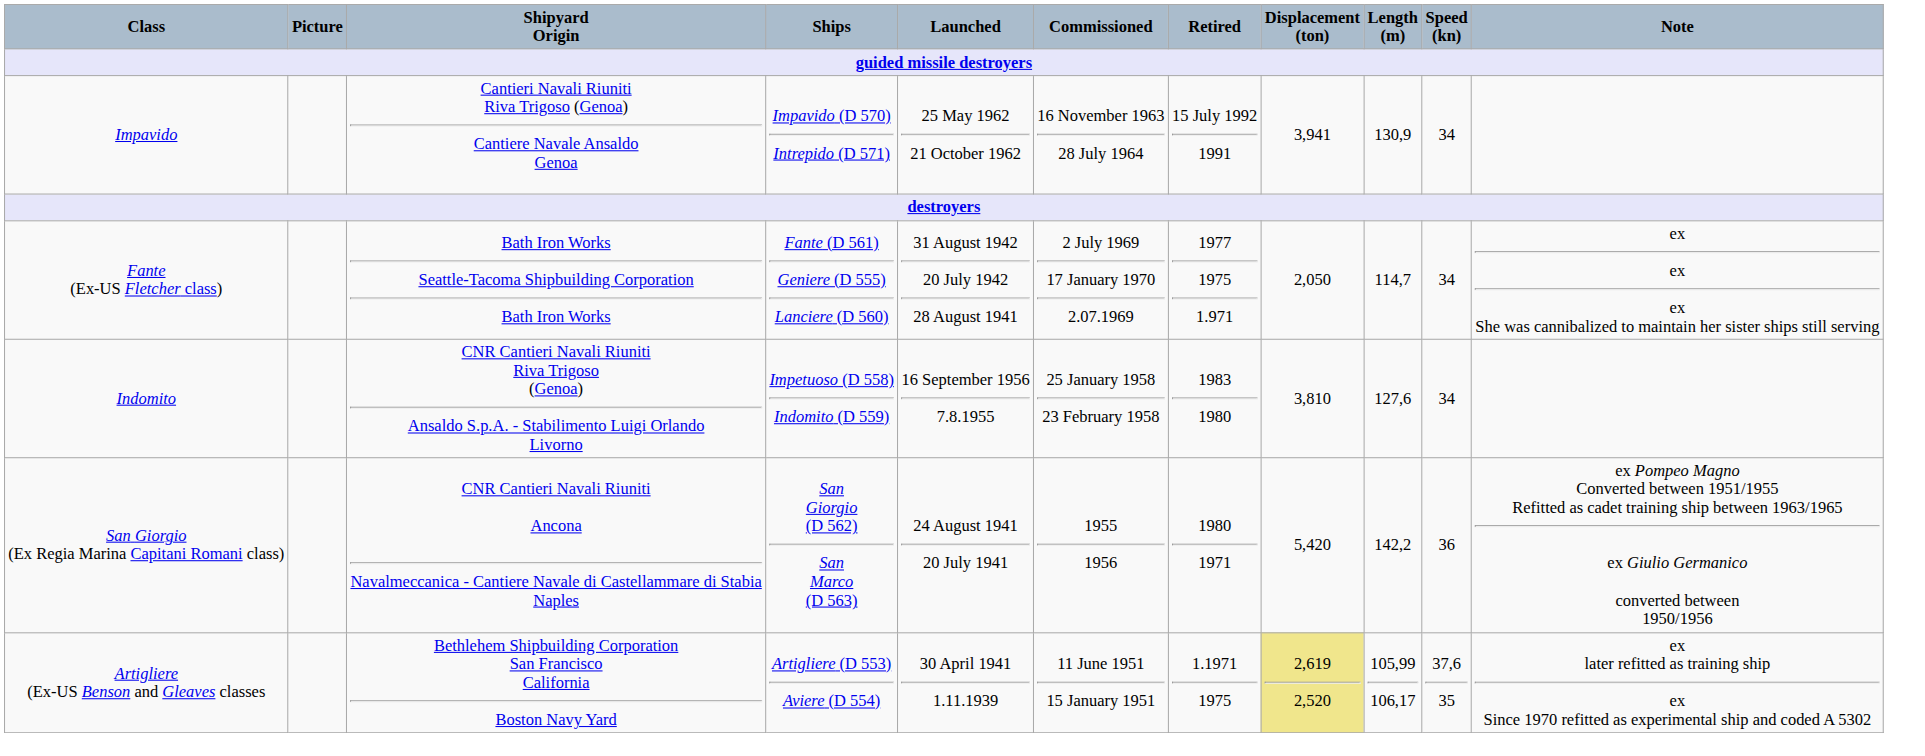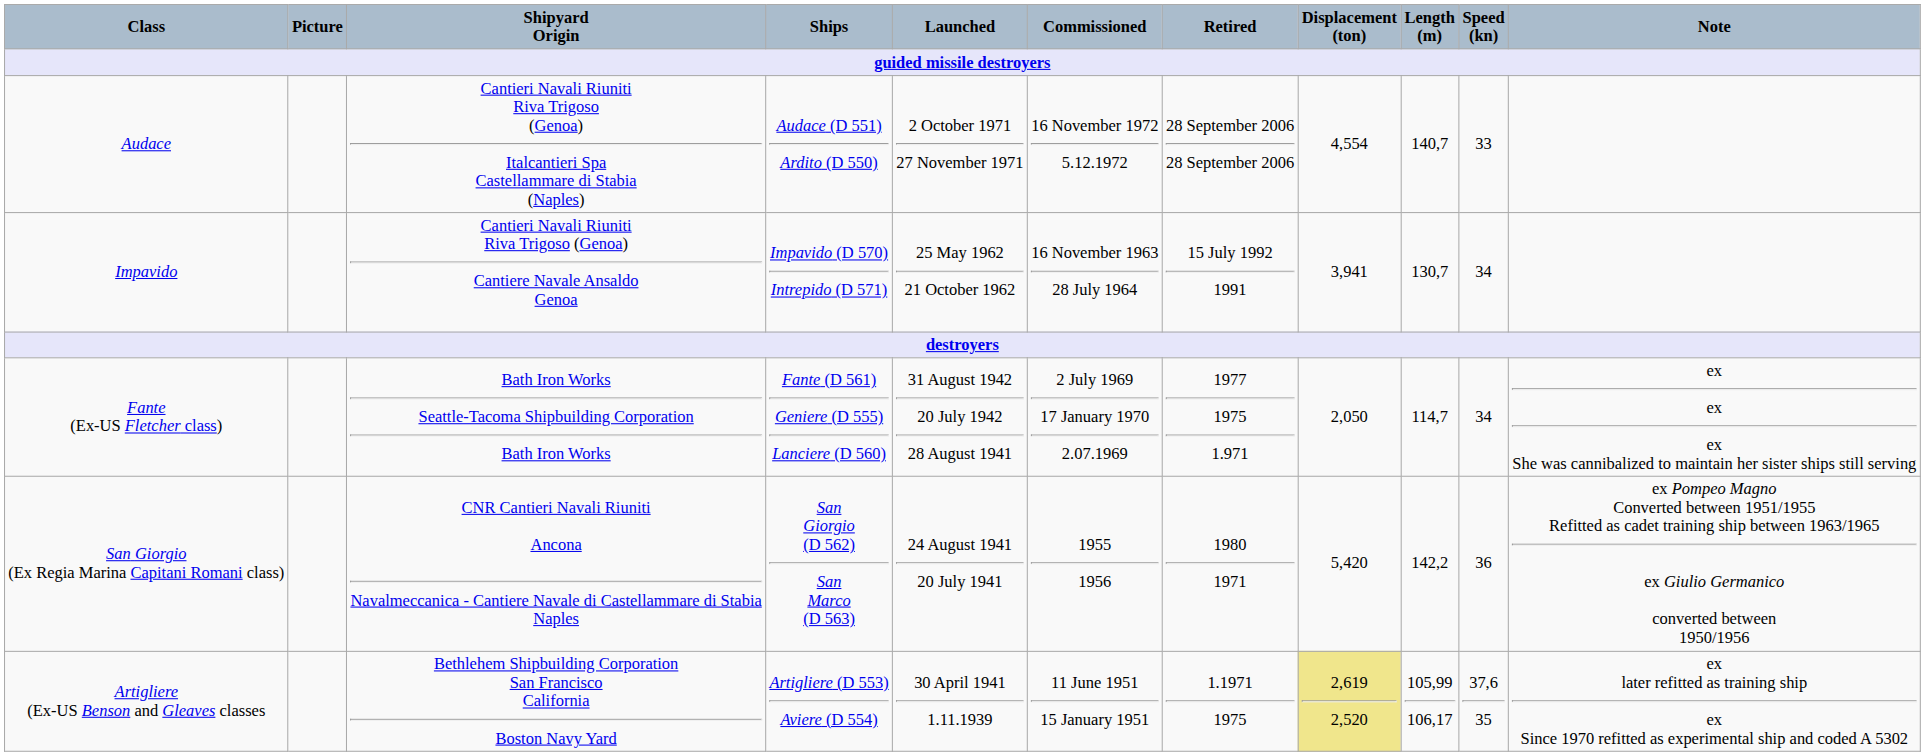+ row: (146, 144)
(1393, 134) 130,9 -> (1430, 272) 130,7
- row: (146, 398)
